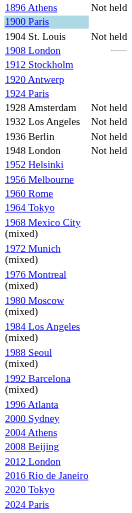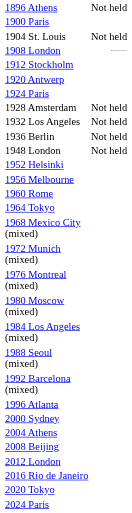(27, 22) lightblue background -> (27, 22) no background
